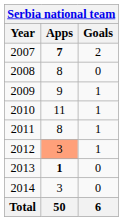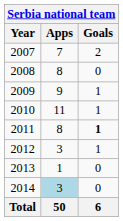(59, 52) bold -> (59, 52) normal
(98, 129) normal -> (98, 129) bold
(59, 149) lightsalmon background -> (59, 149) no background
(59, 168) bold -> (59, 168) normal
(59, 187) no background -> (59, 187) lightblue background
